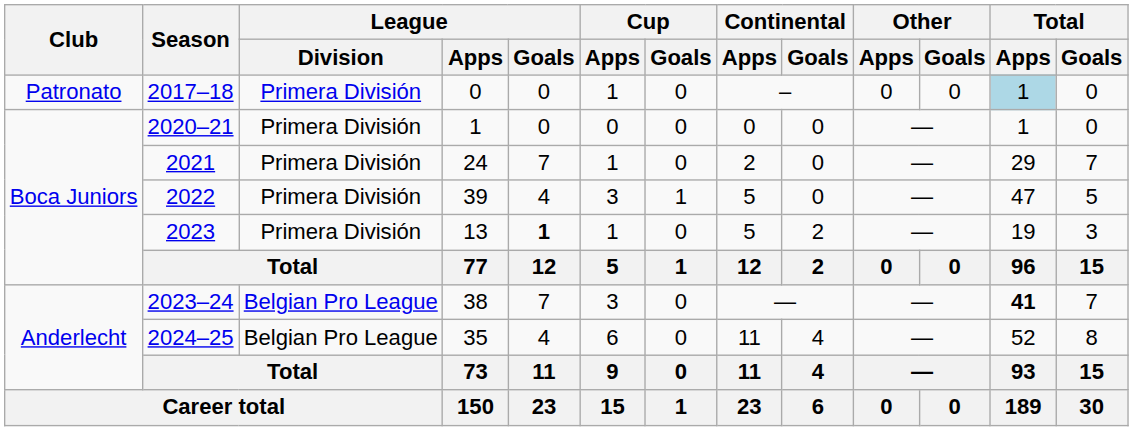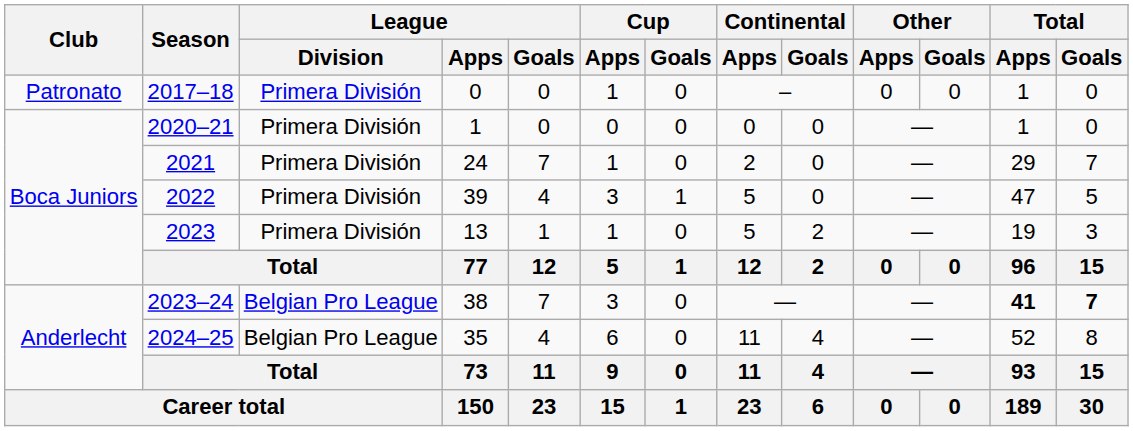(1023, 92) lightblue background -> (1023, 92) no background
(544, 232) bold -> (544, 232) normal
(1092, 302) normal -> (1092, 302) bold
